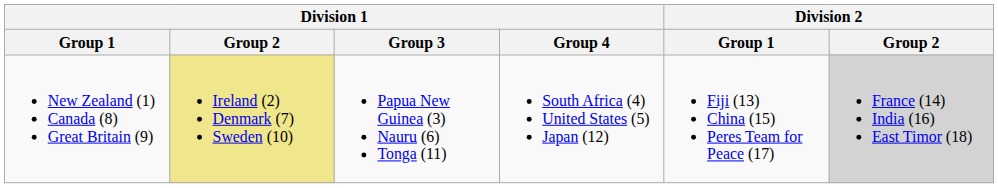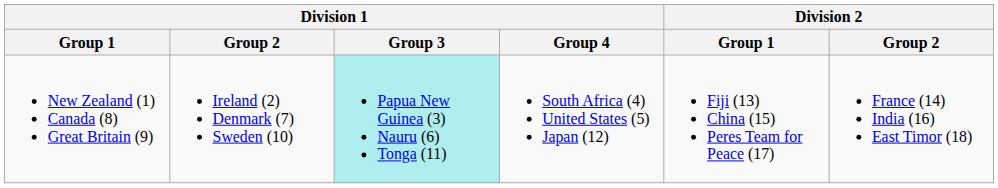(252, 119) khaki background -> (252, 119) no background
(417, 128) no background -> (417, 128) paleturquoise background
(911, 119) lightgrey background -> (911, 119) no background
